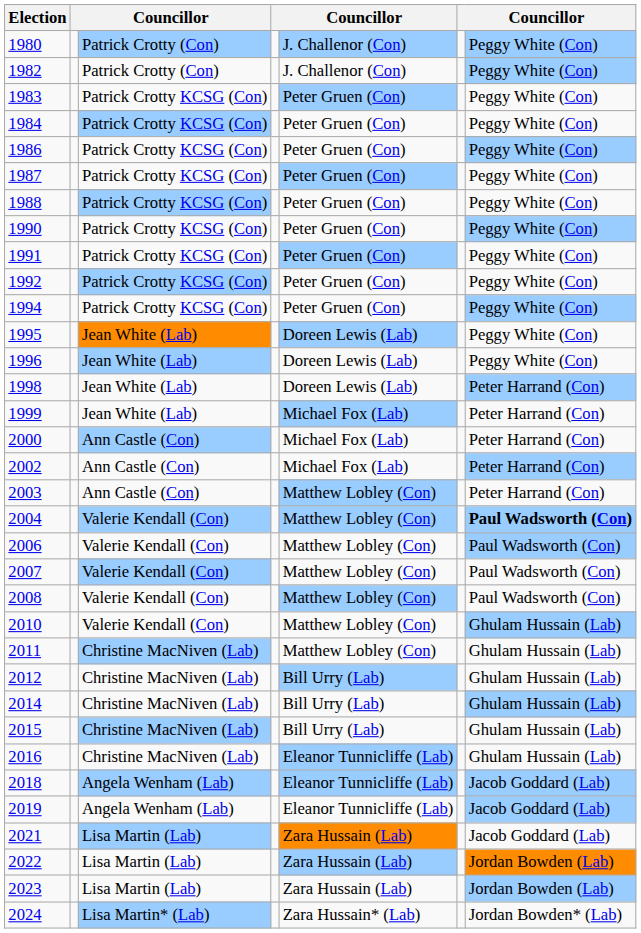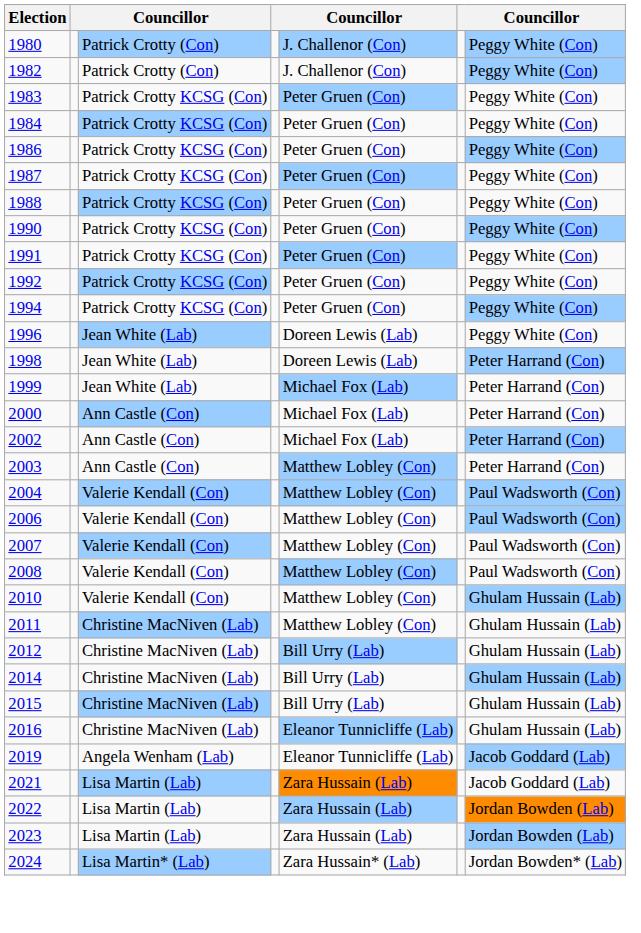- row: (25, 334)
(550, 519) bold -> (545, 492) normal
- row: (25, 783)
